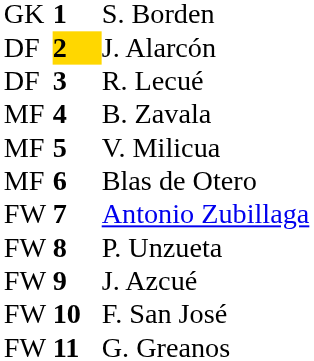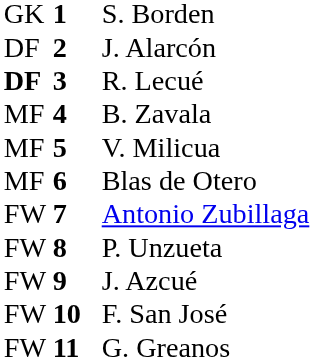(60, 47) gold background -> (60, 47) no background
(22, 80) normal -> (23, 80) bold
